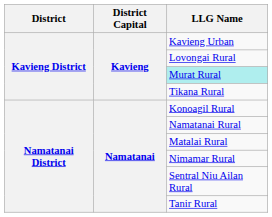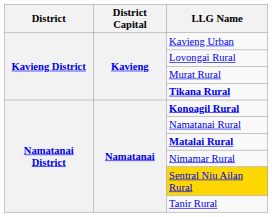(195, 74) paleturquoise background -> (195, 74) no background
(197, 91) normal -> (200, 91) bold
(202, 108) normal -> (204, 108) bold
(198, 141) normal -> (201, 141) bold
(206, 181) no background -> (206, 181) gold background
